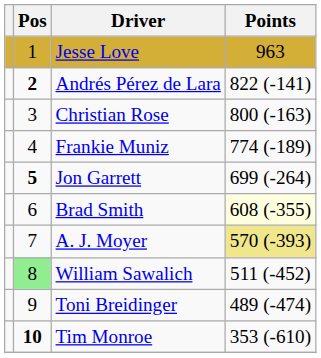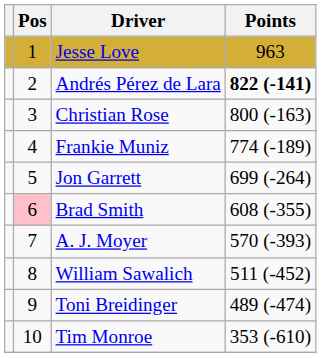(32, 83) bold -> (32, 83) normal
(270, 83) normal -> (270, 83) bold
(32, 178) bold -> (32, 178) normal
(32, 209) no background -> (32, 209) pink background
(270, 209) lightyellow background -> (270, 209) no background
(270, 241) khaki background -> (270, 241) no background
(32, 273) lightgreen background -> (32, 273) no background
(32, 336) bold -> (32, 336) normal
